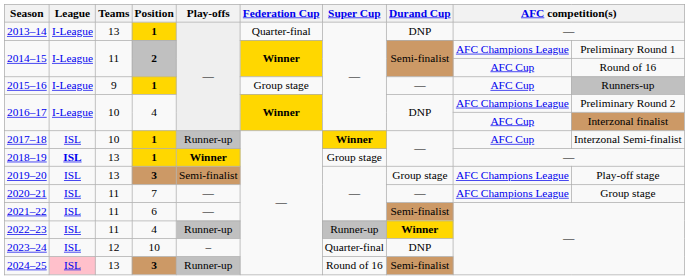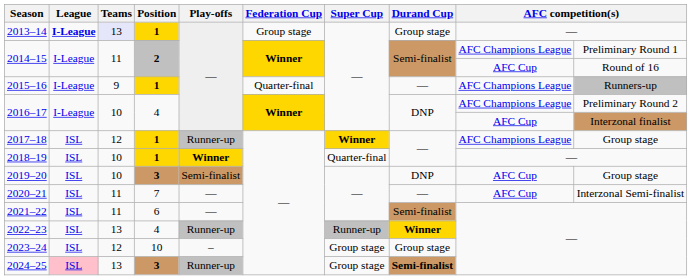(72, 31) normal -> (74, 31) bold
(114, 31) no background -> (116, 31) lavender background
(281, 31) Quarter-final -> (284, 31) Group stage
(420, 31) DNP -> (422, 31) Group stage
(281, 85) Group stage -> (284, 85) Quarter-final
(512, 85) AFC Cup -> (515, 85) AFC Champions League
(114, 139) 10 -> (116, 139) 12
(512, 139) AFC Cup -> (515, 139) AFC Champions League
(628, 139) Interzonal Semi-finalist -> (630, 139) Group stage
(72, 157) bold -> (74, 157) normal
(114, 157) 13 -> (116, 157) 10
(354, 157) Group stage -> (357, 157) Quarter-final
(114, 175) 13 -> (116, 175) 10
(420, 175) Group stage -> (422, 175) DNP
(512, 175) AFC Champions League -> (515, 175) AFC Cup
(628, 175) Play-off stage -> (630, 175) Group stage
(512, 193) AFC Champions League -> (515, 193) AFC Cup
(628, 193) Group stage -> (630, 193) Interzonal Semi-finalist
(114, 229) 11 -> (116, 229) 13
(354, 247) Quarter-final -> (357, 247) Group stage
(420, 247) DNP -> (422, 247) Group stage
(354, 265) Round of 16 -> (357, 265) Group stage
(420, 265) normal -> (422, 265) bold
